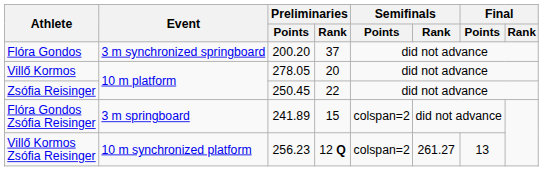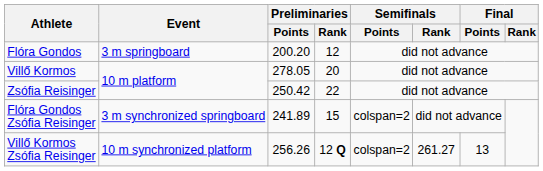(183, 52) 3 m synchronized springboard -> (146, 52) 3 m springboard
(333, 52) 37 -> (333, 52) 12
(291, 91) 250.45 -> (291, 91) 250.42
(146, 117) 3 m springboard -> (183, 117) 3 m synchronized springboard
(291, 150) 256.23 -> (291, 150) 256.26
